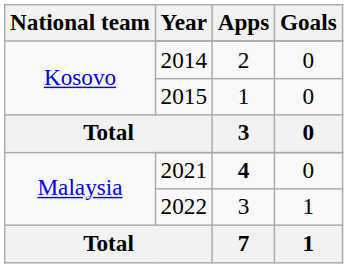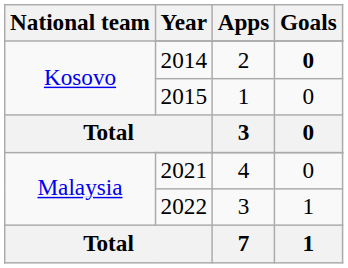(308, 59) normal -> (308, 59) bold
(243, 170) bold -> (243, 170) normal
